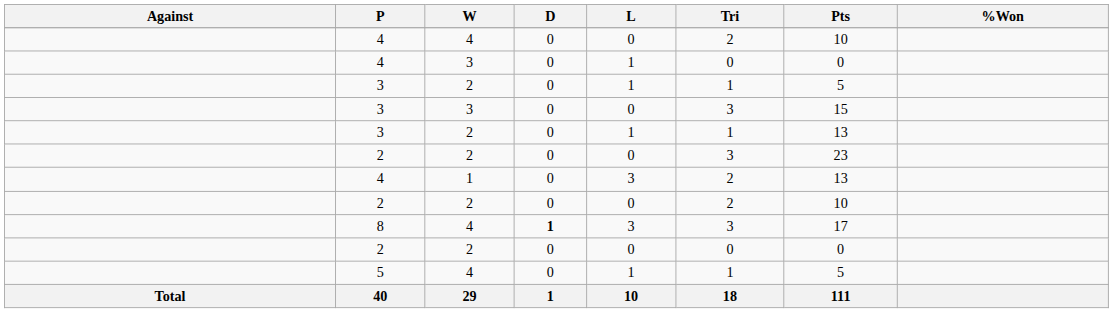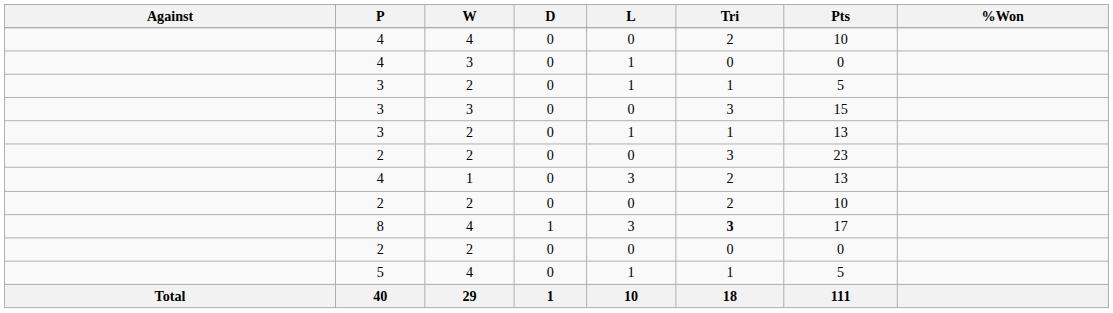(550, 226) bold -> (550, 226) normal
(730, 226) normal -> (730, 226) bold
